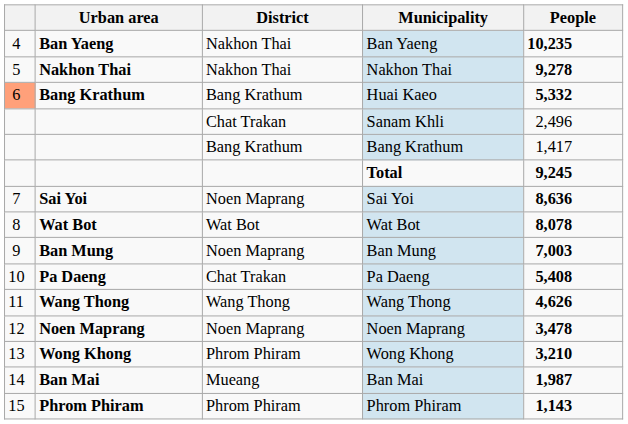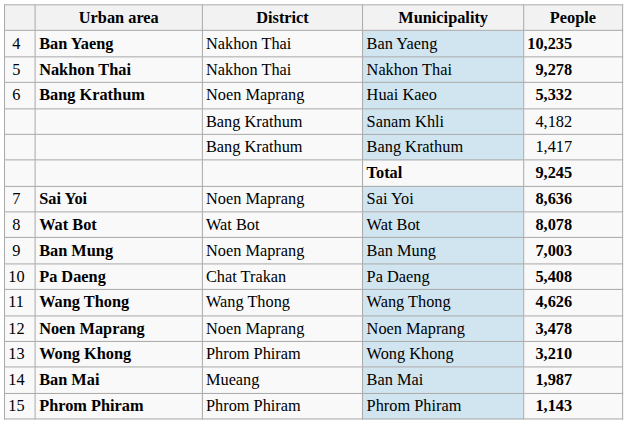(14, 95) lightsalmon background -> (14, 95) no background
(254, 95) Bang Krathum -> (255, 95) Noen Maprang
(246, 121) Chat Trakan -> (254, 121) Bang Krathum
(550, 121) 2,496 -> (550, 121) 4,182
